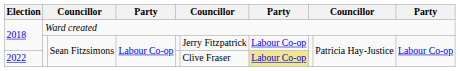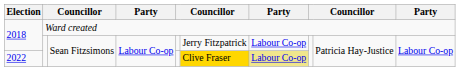(206, 58) no background -> (206, 58) gold background
